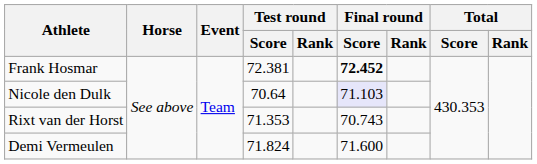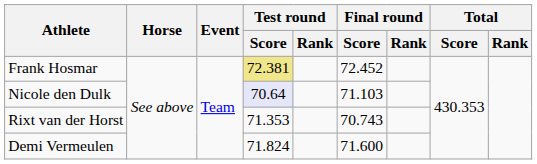(268, 69) no background -> (268, 69) khaki background
(362, 69) bold -> (362, 69) normal
(268, 94) no background -> (268, 94) lavender background
(362, 94) lavender background -> (362, 94) no background
